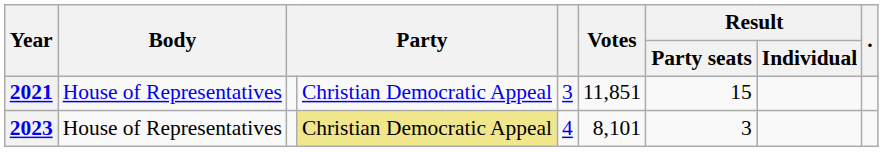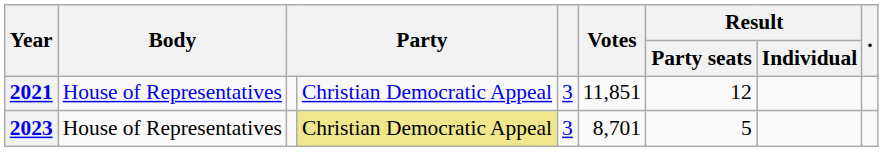(741, 93) 15 -> (741, 93) 12
(567, 128) 4 -> (567, 128) 3
(617, 128) 8,101 -> (617, 128) 8,701
(746, 128) 3 -> (746, 128) 5
